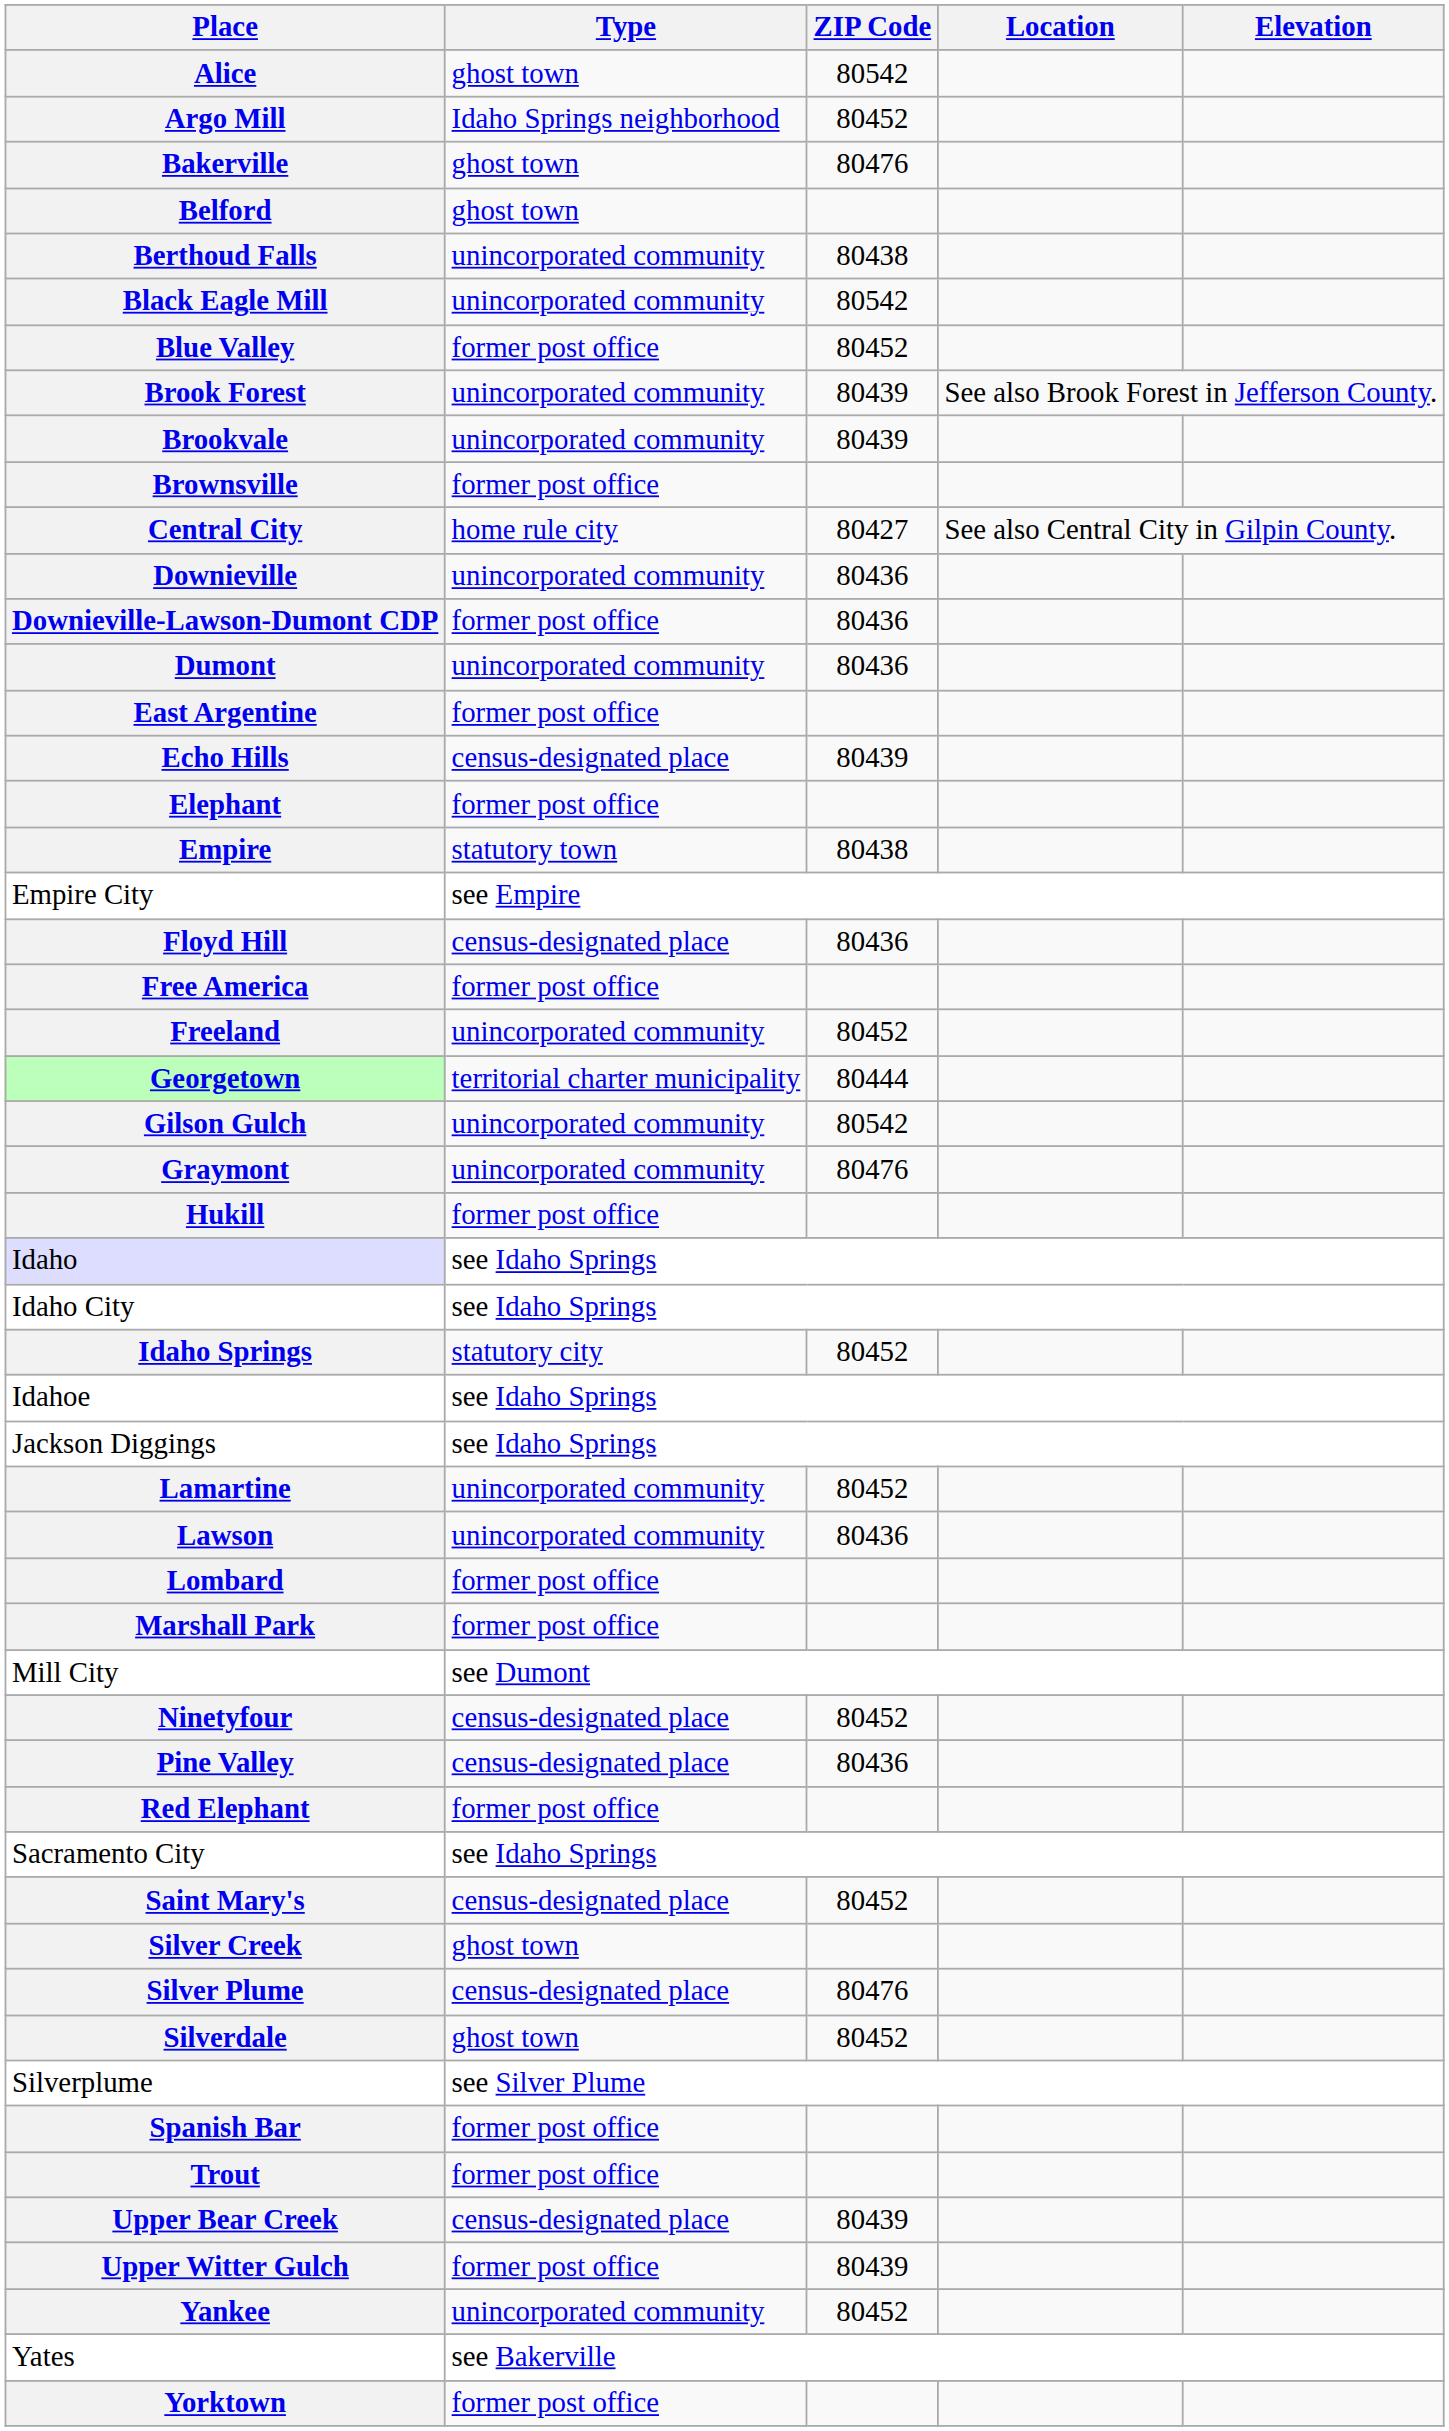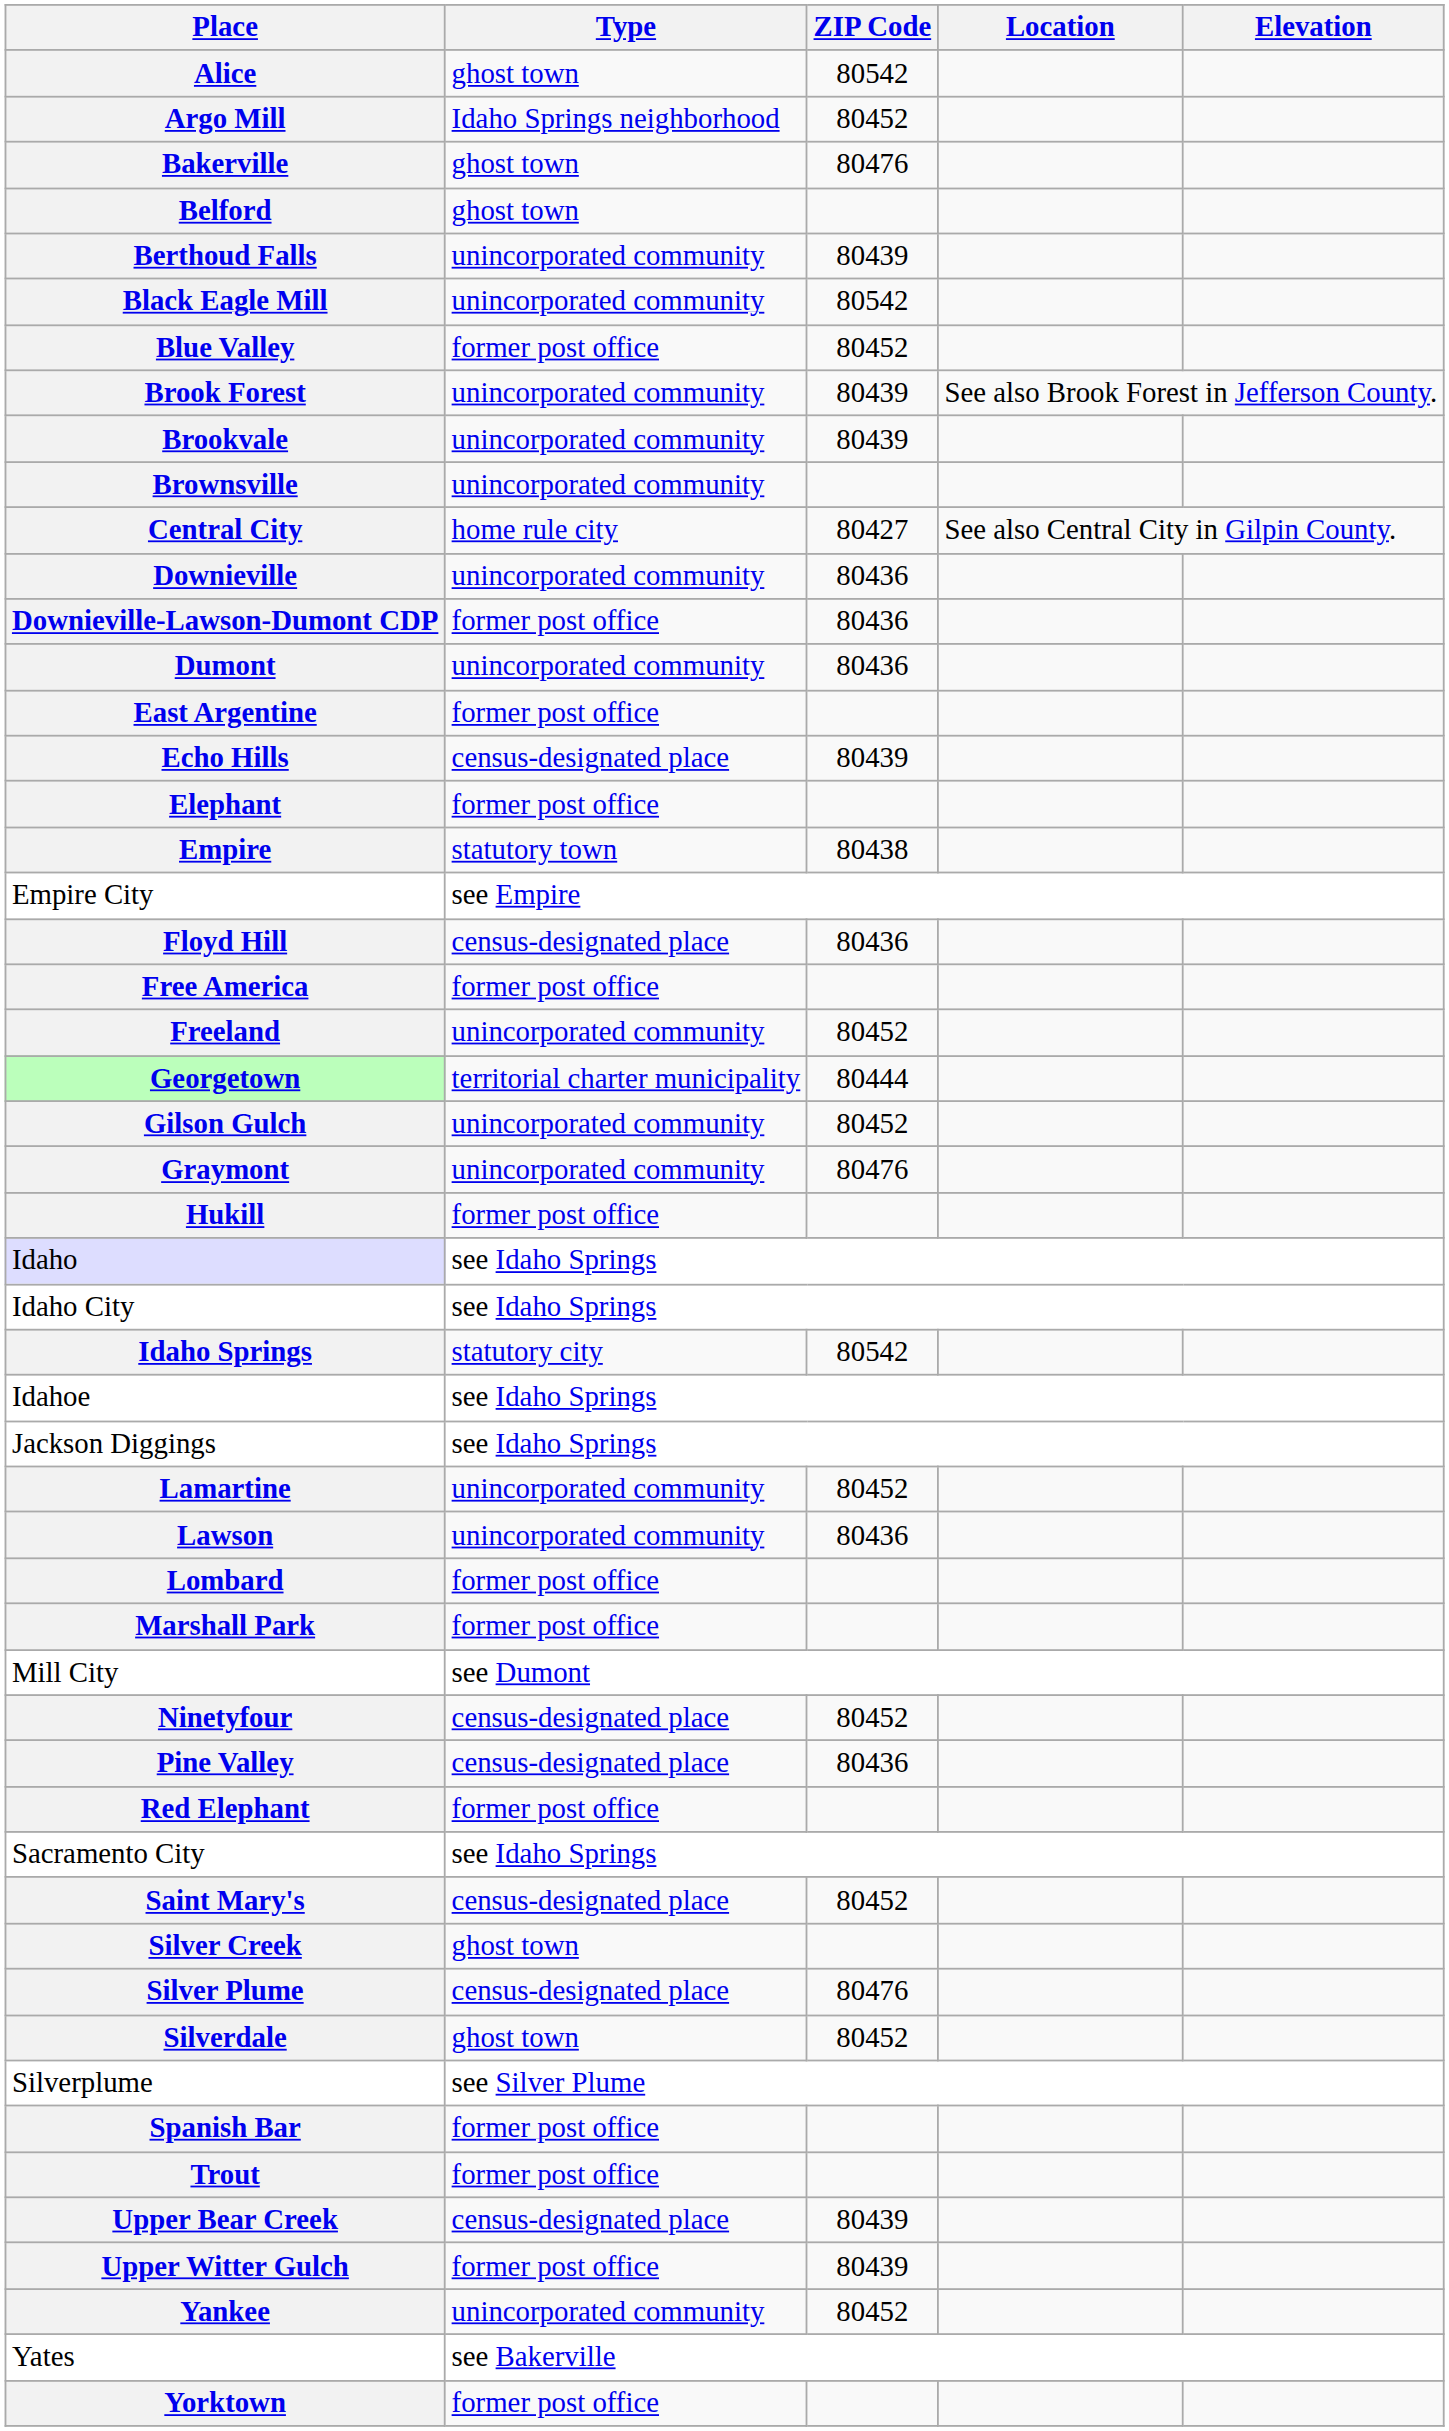(872, 255) 80438 -> (872, 255) 80439
(555, 484) former post office -> (608, 484) unincorporated community
(872, 1123) 80542 -> (872, 1123) 80452
(872, 1351) 80452 -> (872, 1351) 80542
